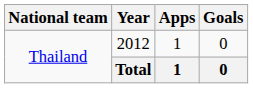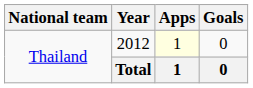(177, 43) no background -> (177, 43) lightyellow background
